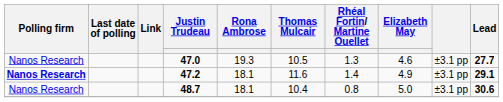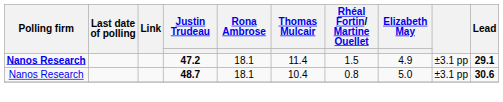- row: (190, 61)
(298, 75) 11.6 -> (298, 61) 11.4
(352, 75) 1.4 -> (352, 61) 1.5
